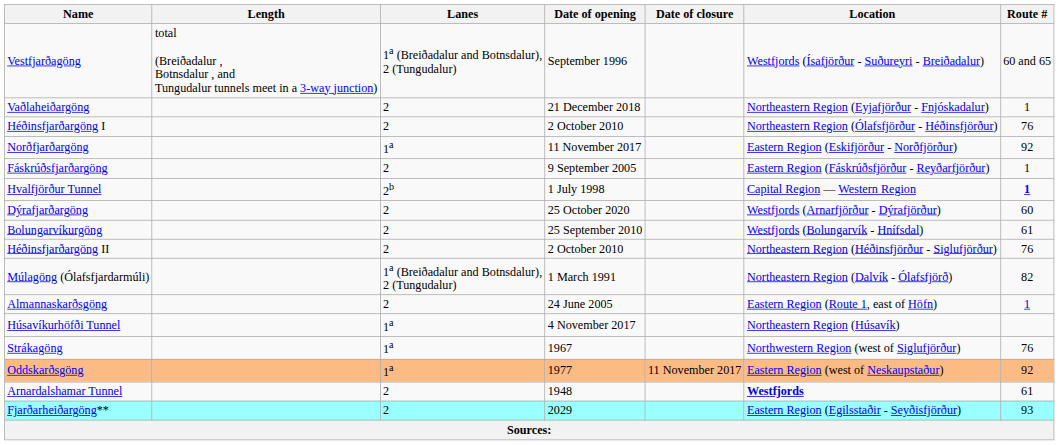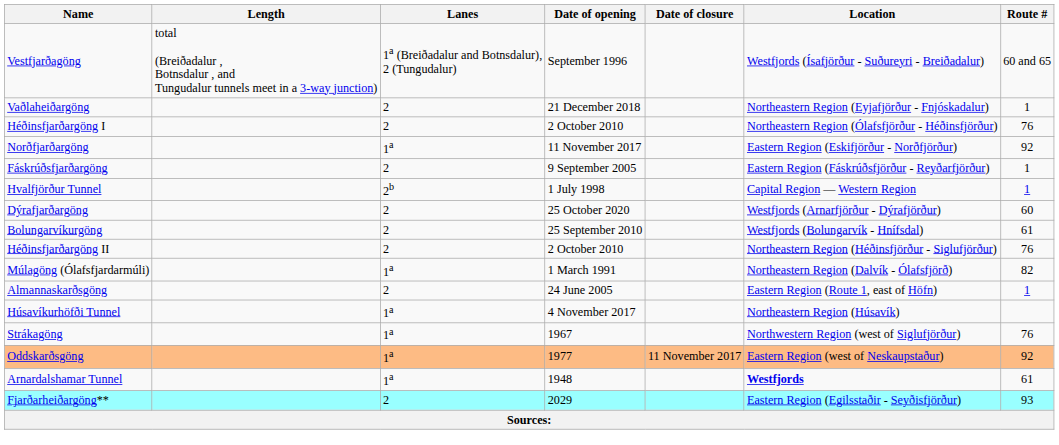(1027, 189) bold -> (1027, 189) normal
(463, 276) 1a (Breiðadalur and Botnsdalur), 2 (Tungudalur) -> (388, 269) 1a
(386, 391) 2 -> (388, 379) 1a
